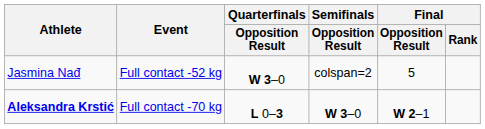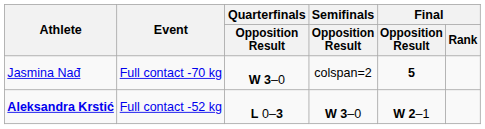(171, 73) Full contact -52 kg -> (171, 73) Full contact -70 kg
(411, 73) normal -> (411, 73) bold
(171, 107) Full contact -70 kg -> (171, 107) Full contact -52 kg
